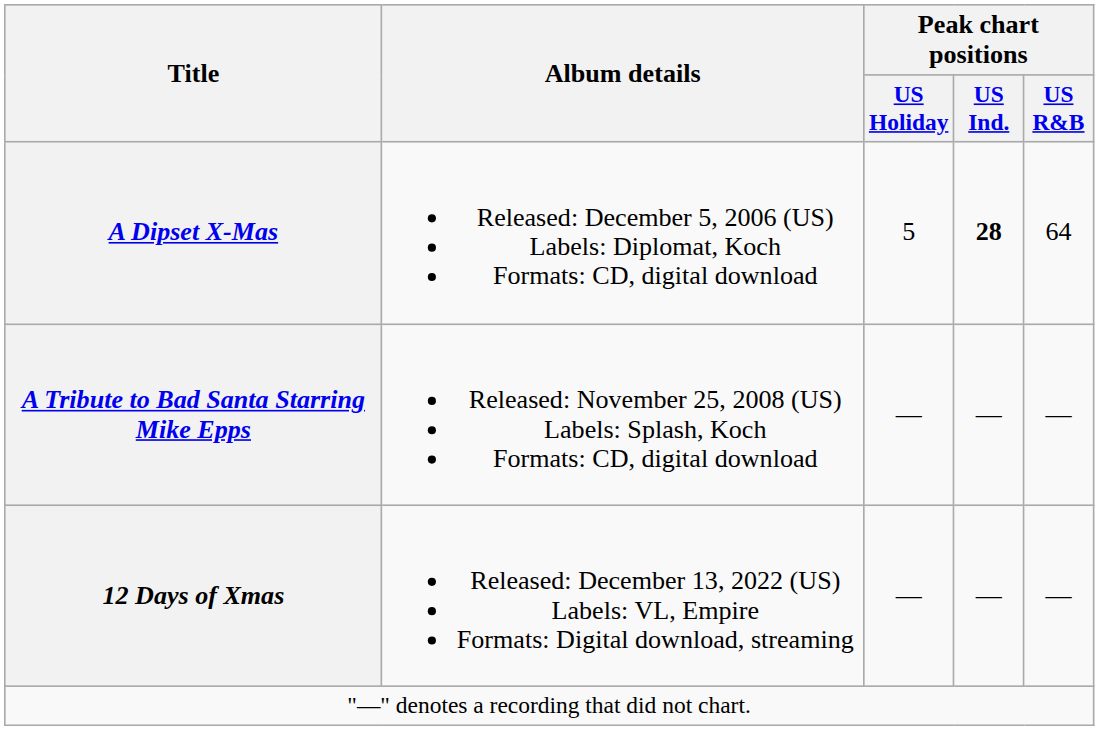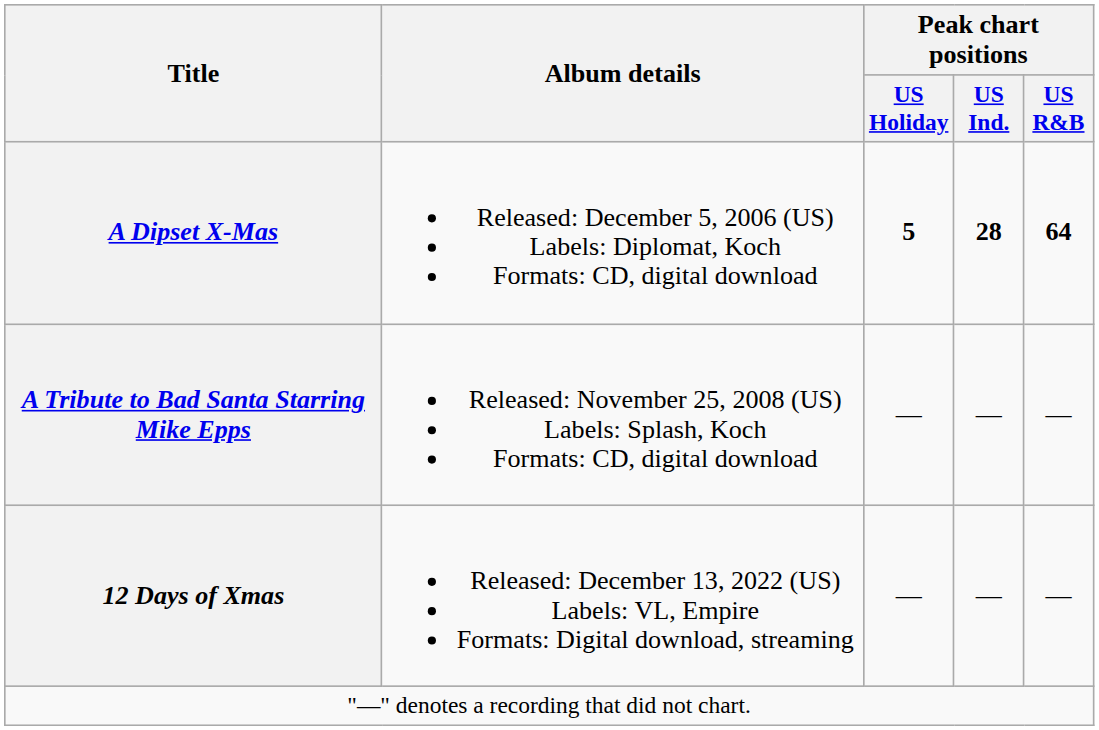(909, 232) normal -> (909, 232) bold
(1058, 232) normal -> (1058, 232) bold
